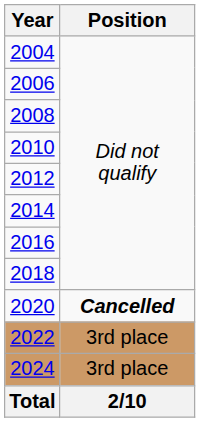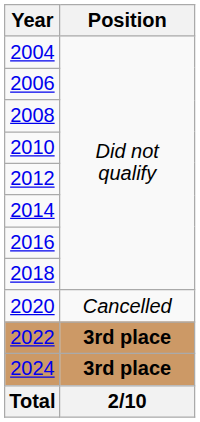(127, 305) bold -> (127, 305) normal
(127, 337) normal -> (127, 337) bold
(127, 369) normal -> (127, 369) bold
